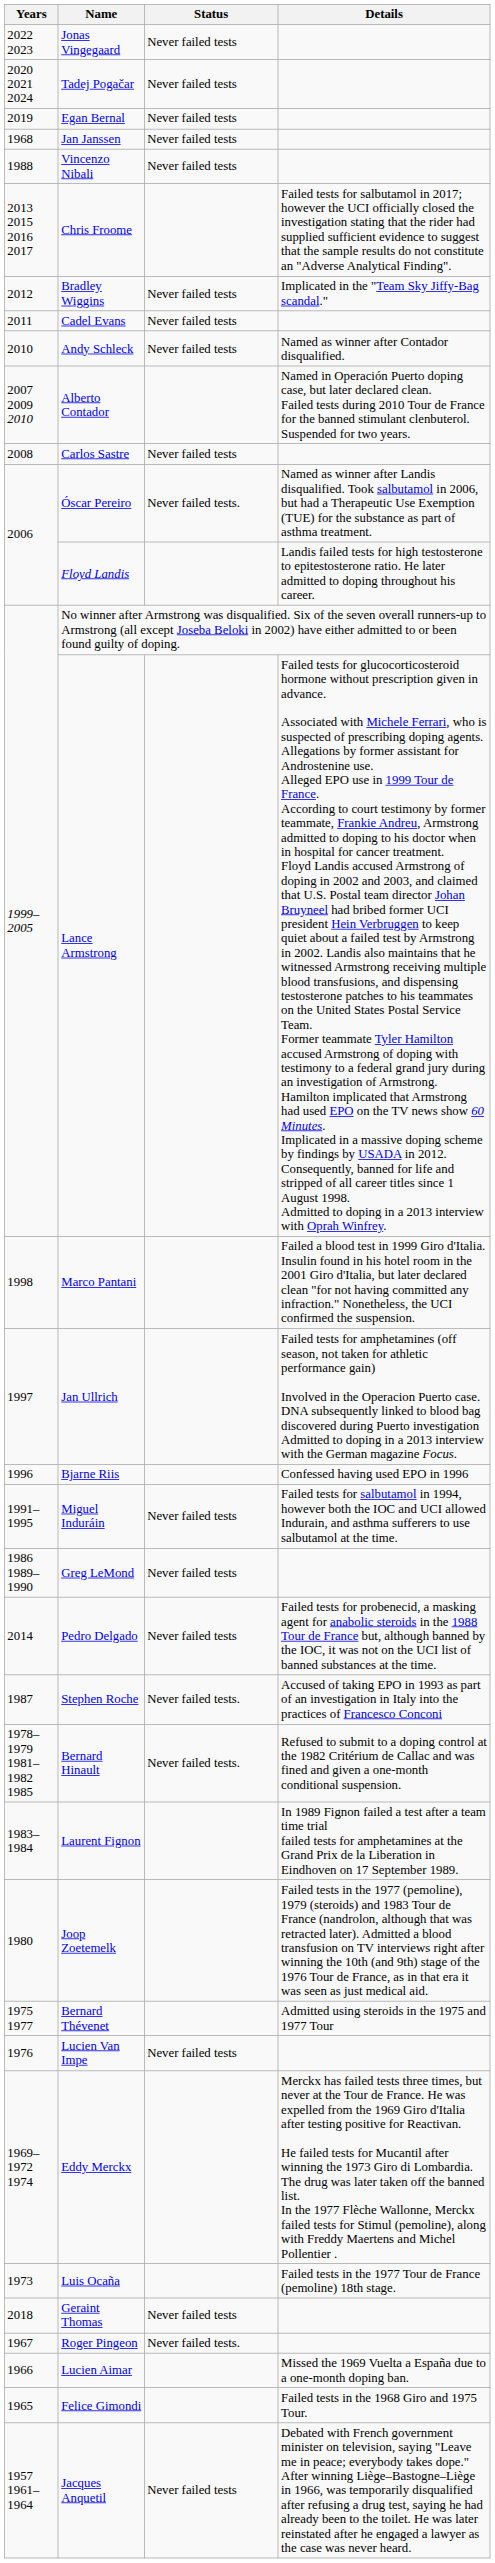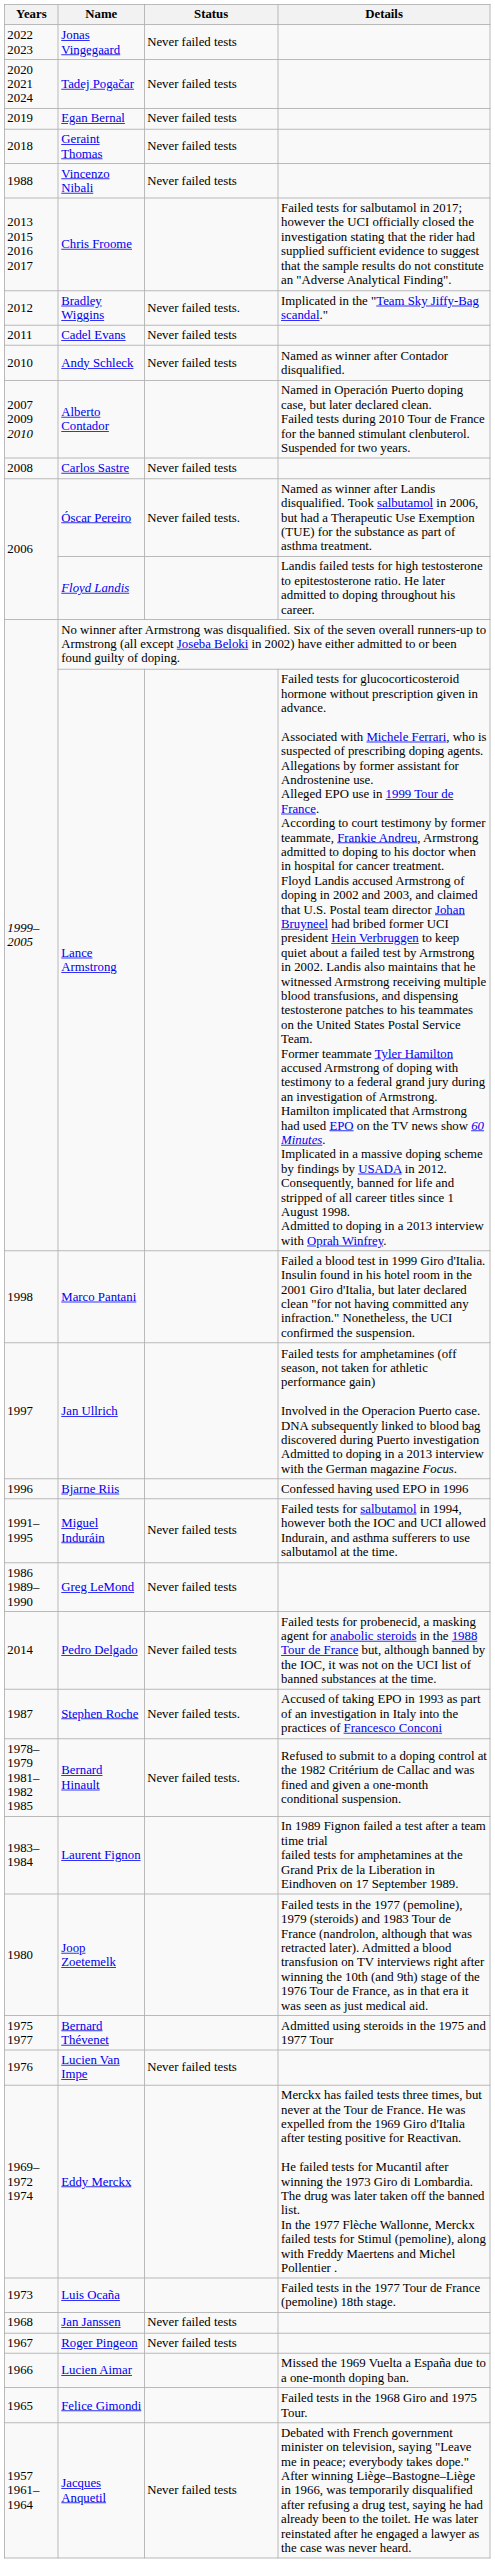rows swapped: (82, 2315) <-> (91, 139)
(192, 293) Never failed tests -> (194, 307) Never failed tests.
(194, 2343) Never failed tests. -> (192, 2343) Never failed tests
